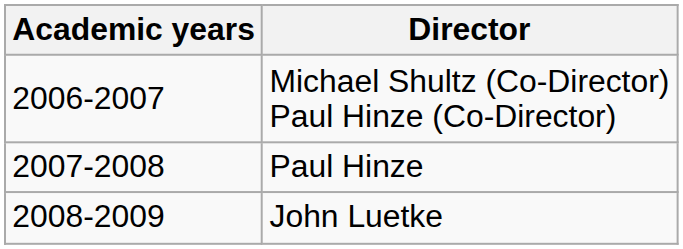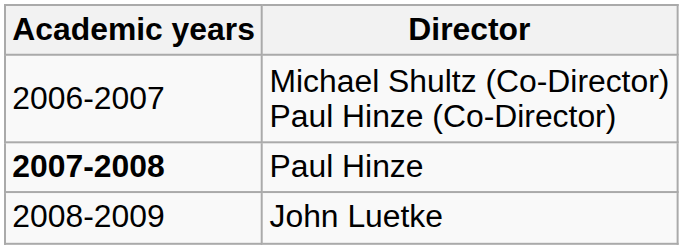(88, 166) normal -> (88, 166) bold
